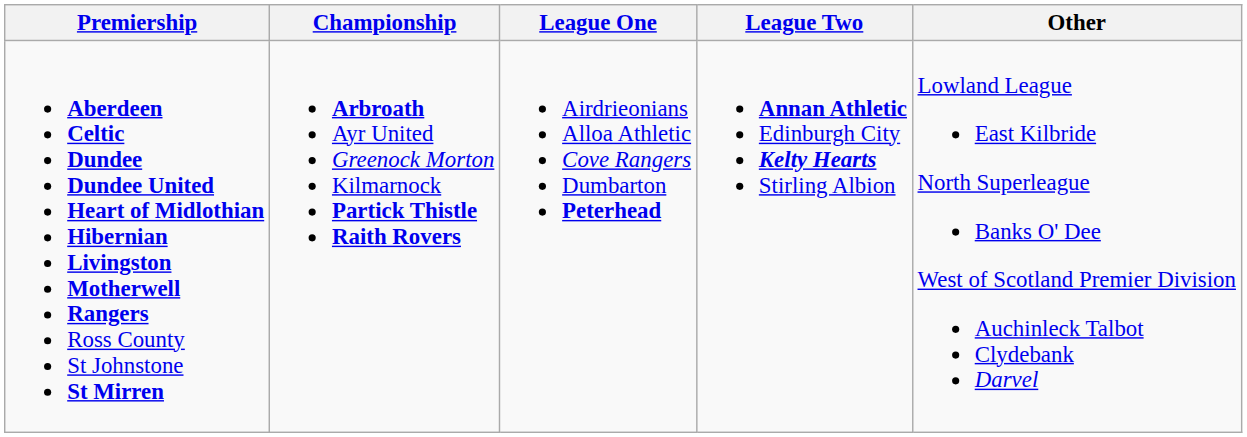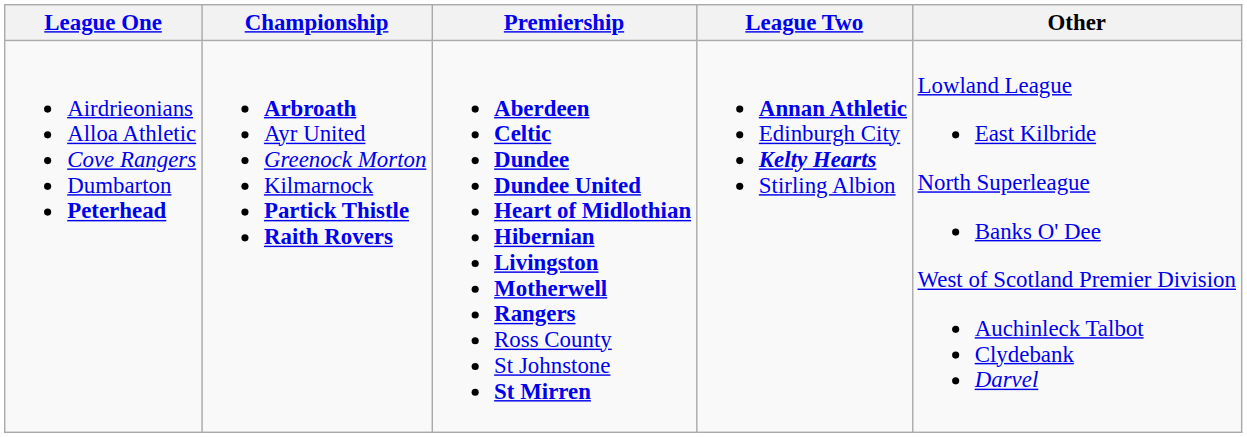columns swapped: (137, 22) <-> (598, 22)
